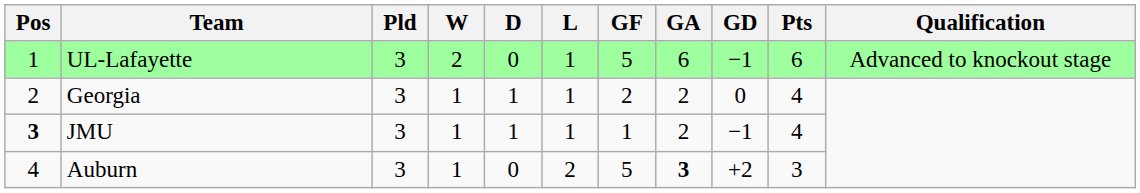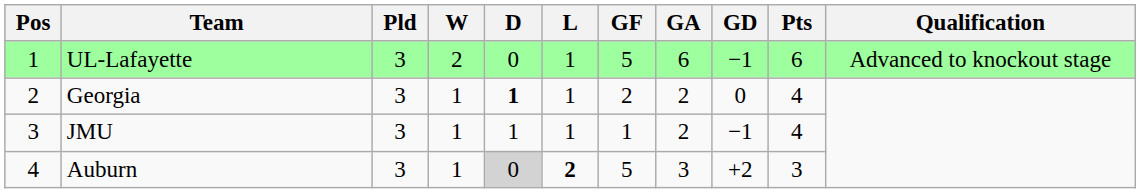(513, 95) normal -> (513, 95) bold
(33, 132) bold -> (33, 132) normal
(513, 168) no background -> (513, 168) lightgrey background
(570, 168) normal -> (570, 168) bold
(683, 168) bold -> (683, 168) normal
